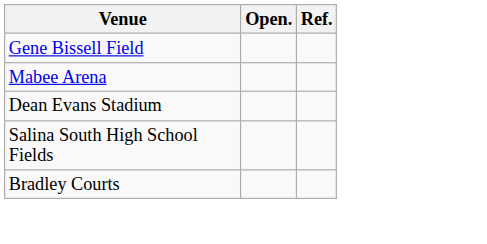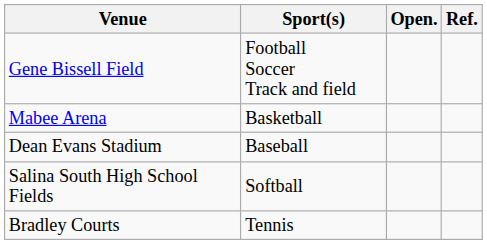+ column: (314, 18)
